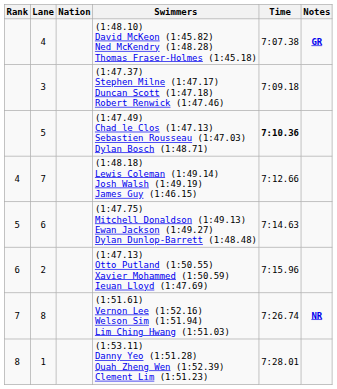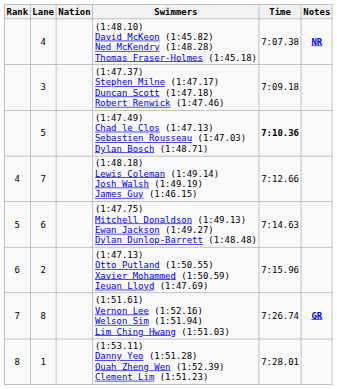(317, 42) GR -> (317, 42) NR
(317, 316) NR -> (317, 316) GR
